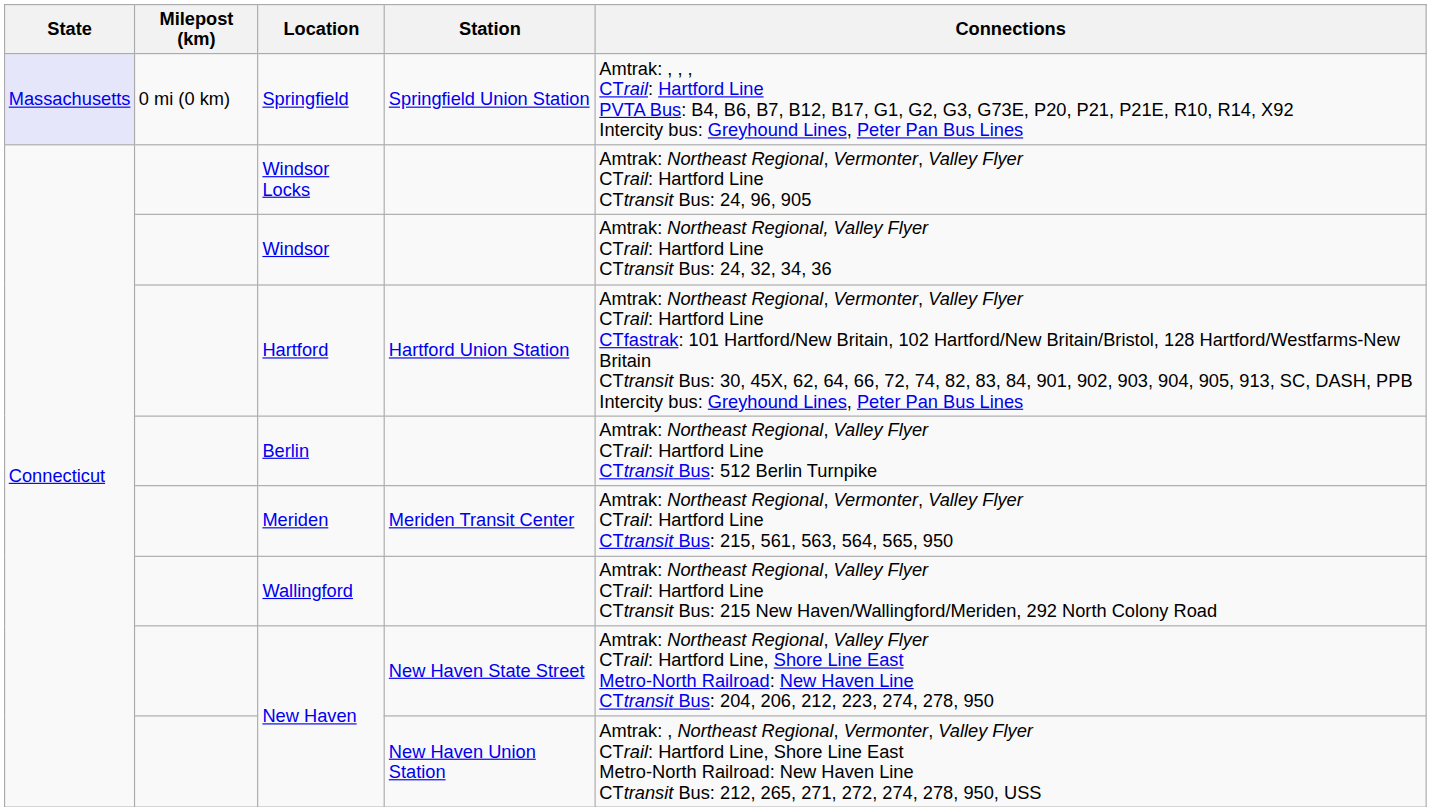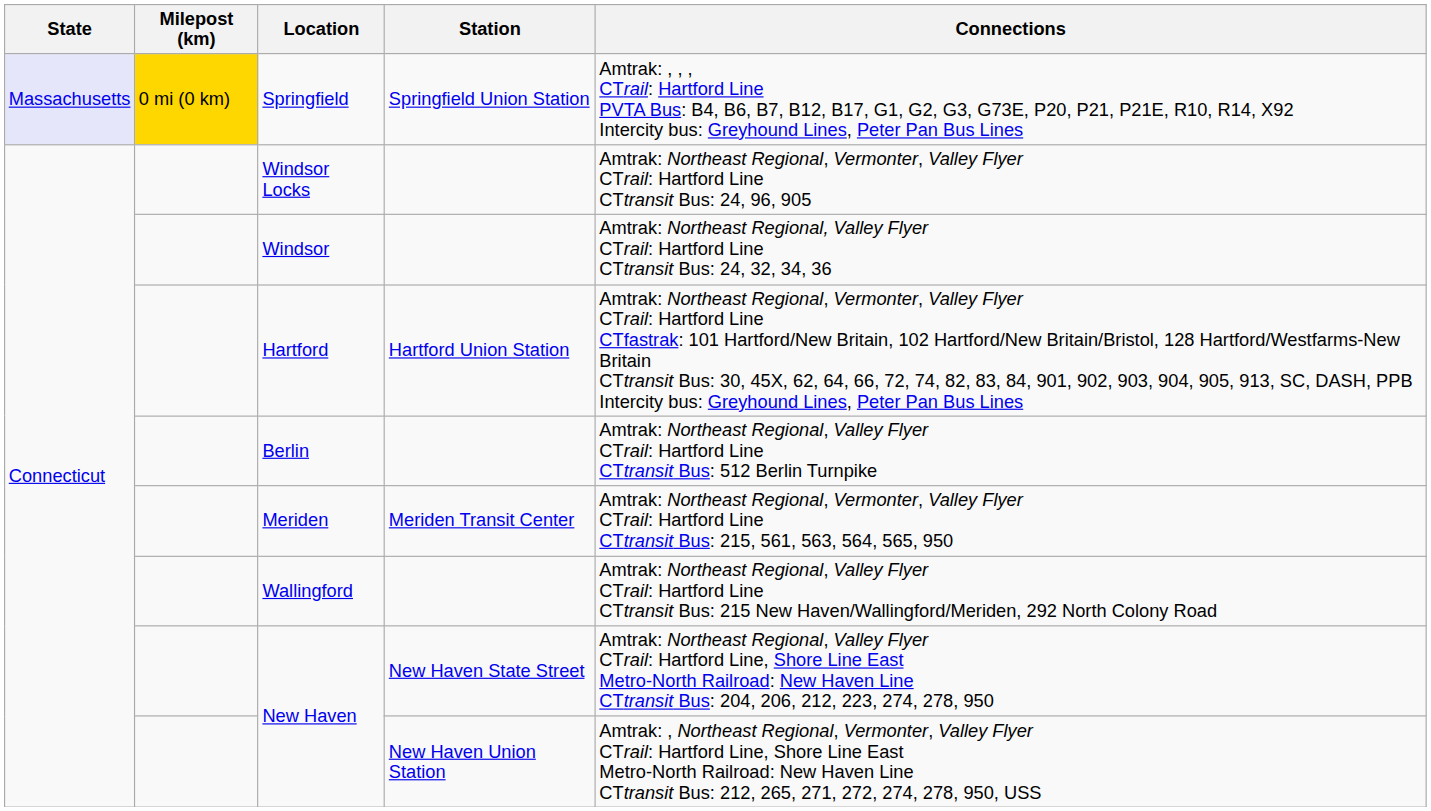(184, 99) no background -> (184, 99) gold background
